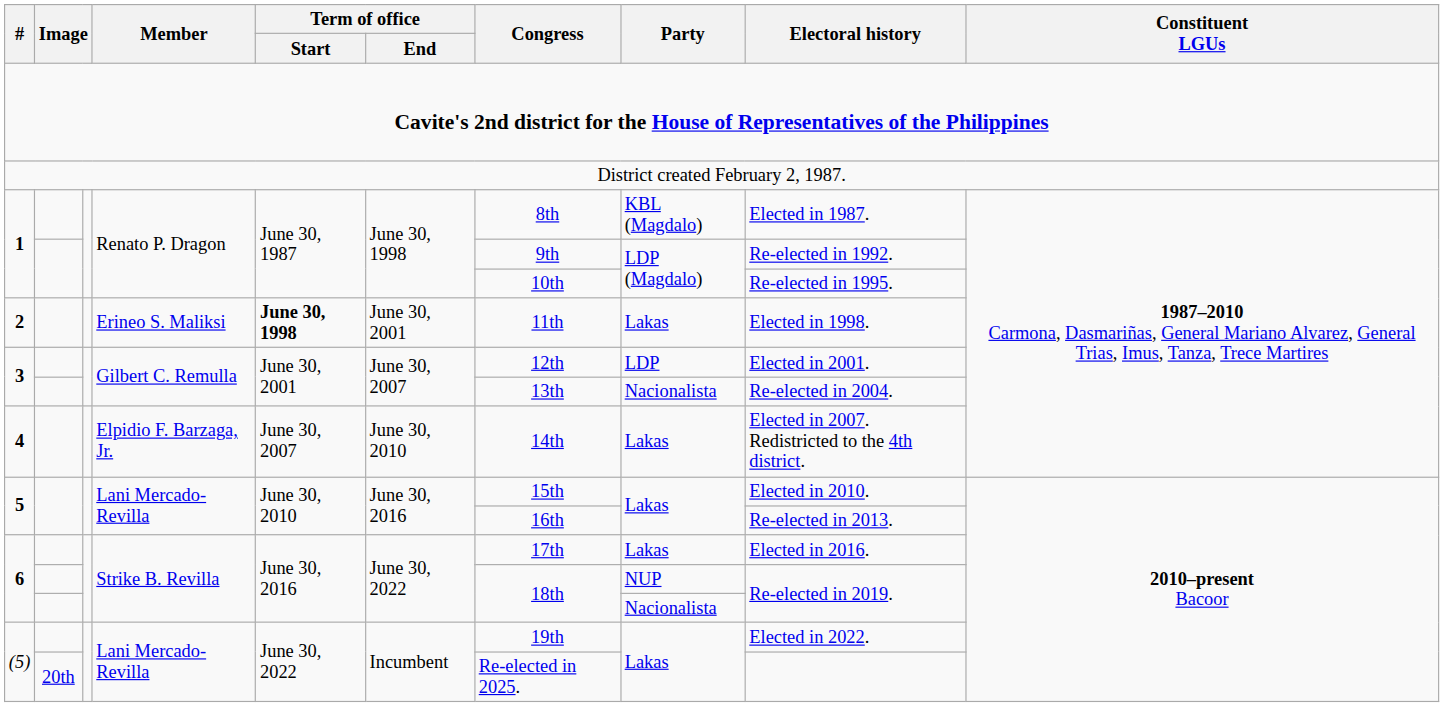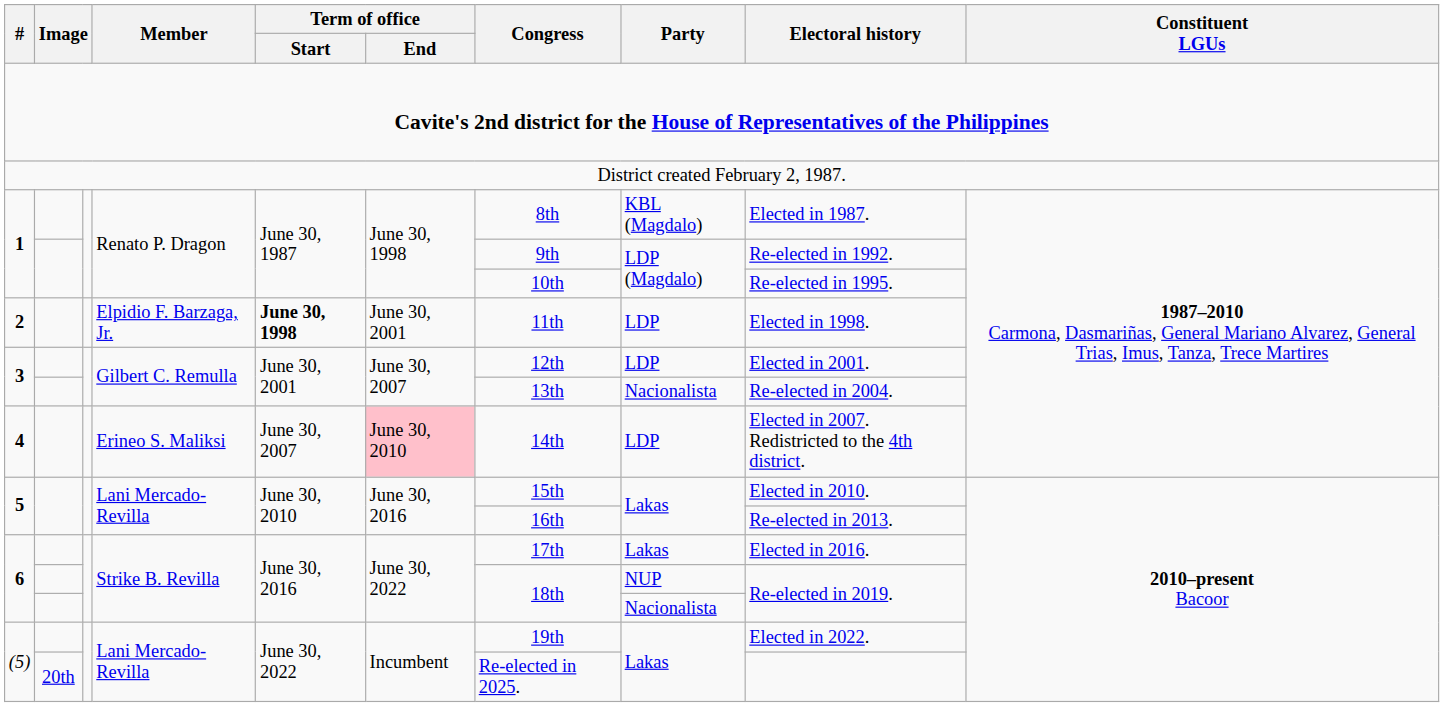(161, 322) Erineo S. Maliksi -> (167, 322) Elpidio F. Barzaga, Jr.
(647, 322) Lakas -> (642, 322) LDP
(167, 441) Elpidio F. Barzaga, Jr. -> (161, 441) Erineo S. Maliksi
(400, 441) no background -> (400, 441) pink background
(647, 441) Lakas -> (642, 441) LDP
